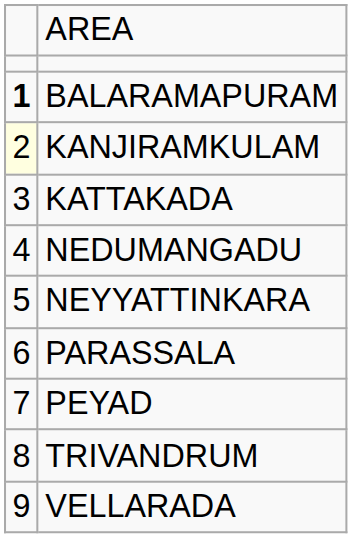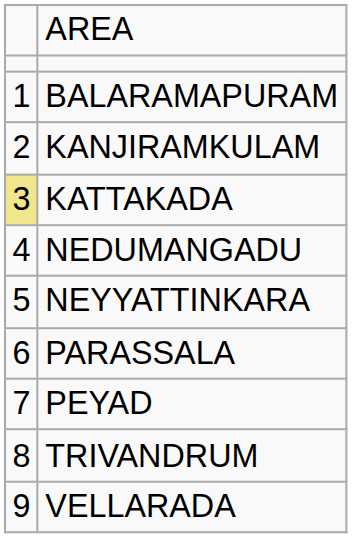(21, 96) bold -> (21, 96) normal
(21, 147) lightyellow background -> (21, 147) no background
(21, 198) no background -> (21, 198) khaki background
